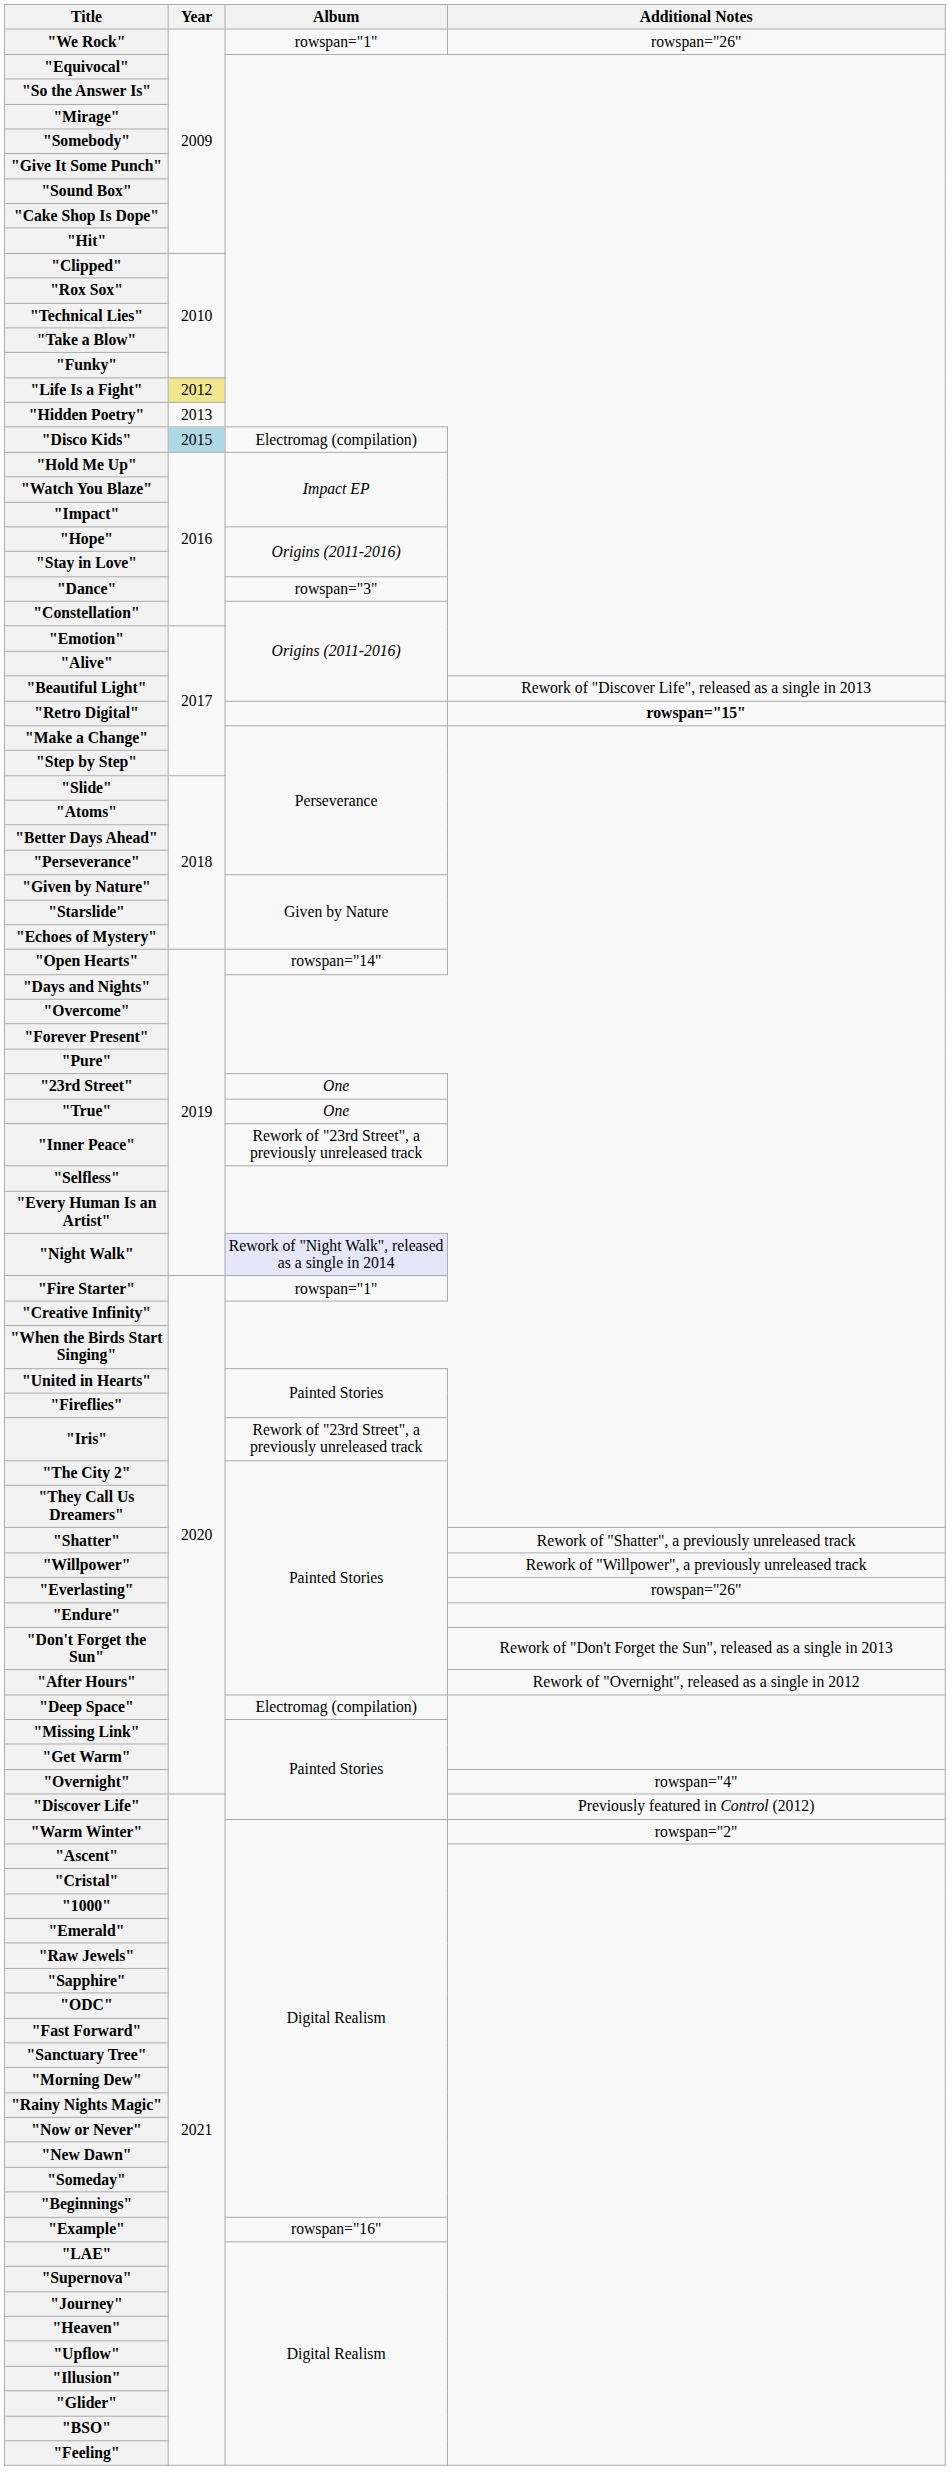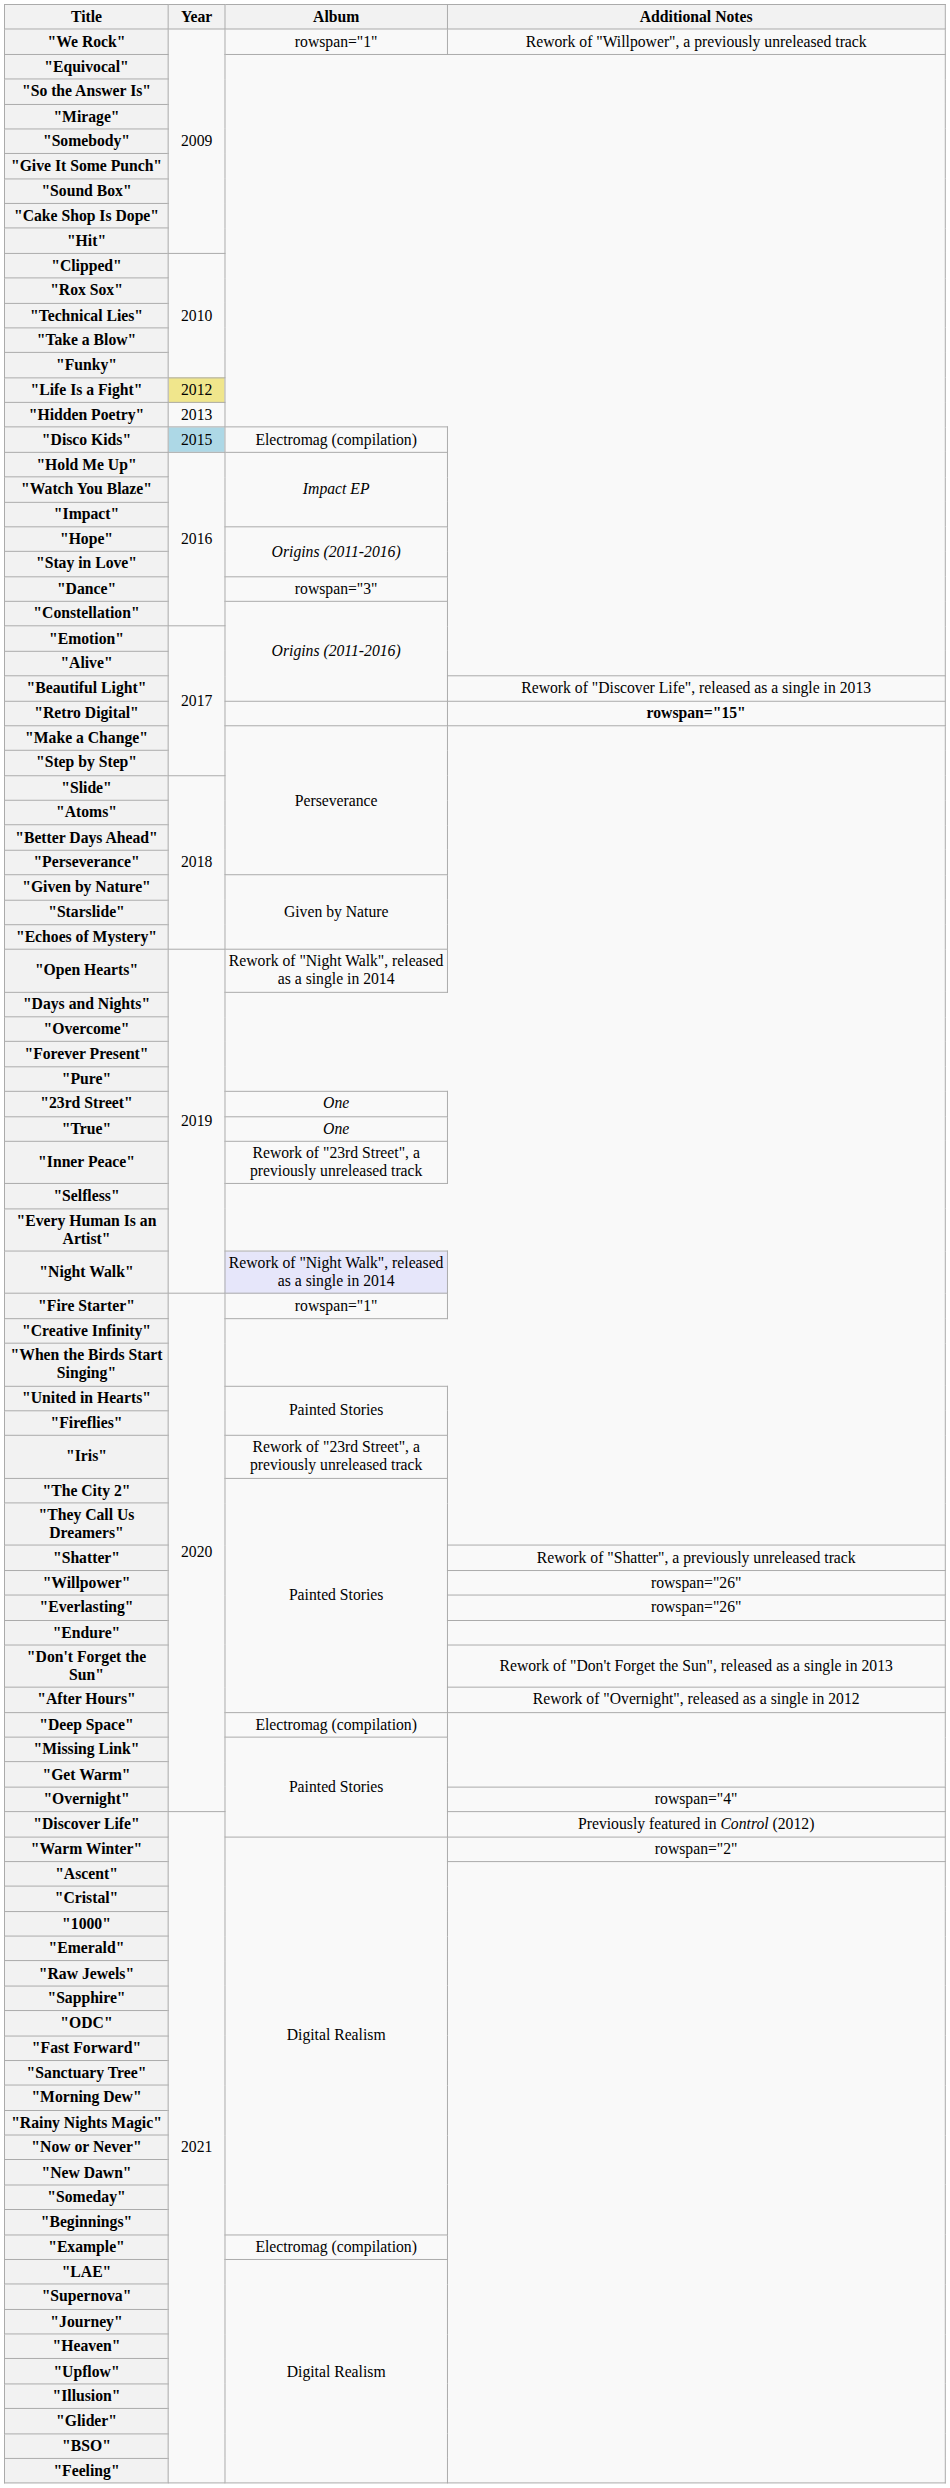(696, 41) rowspan="26" -> (696, 41) Rework of "Willpower", a previously unreleased track
(336, 961) rowspan="14" -> (336, 970) Rework of "Night Walk", released as a single in 2014
(696, 1565) Rework of "Willpower", a previously unreleased track -> (696, 1582) rowspan="26"
(336, 2229) rowspan="16" -> (336, 2246) Electromag (compilation)
